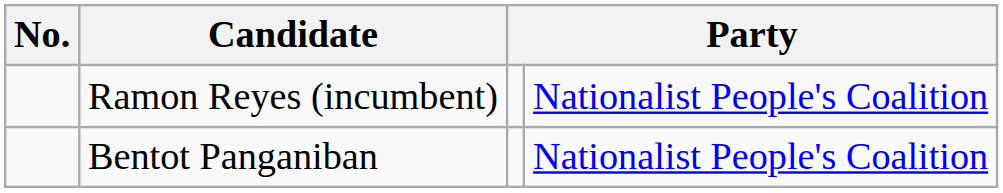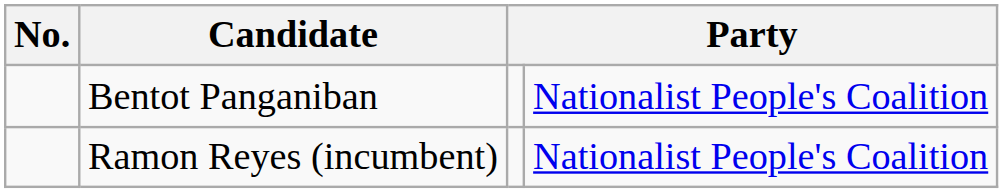rows swapped: (233, 156) <-> (293, 95)
